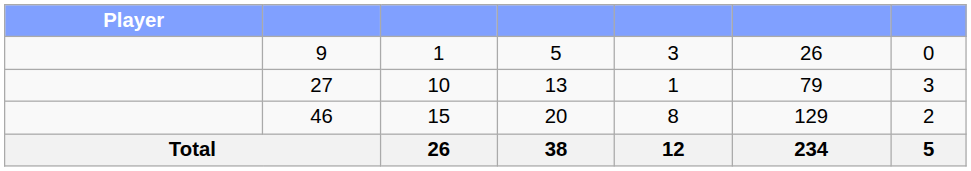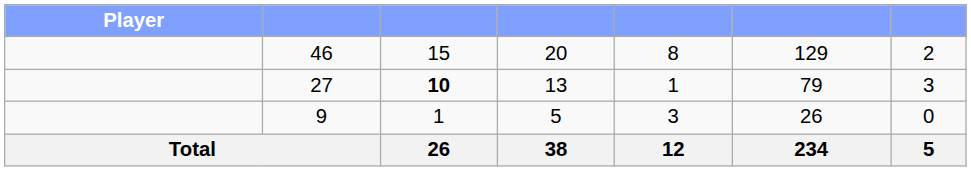rows swapped: (321, 117) <-> (321, 52)
(439, 85) normal -> (439, 85) bold
